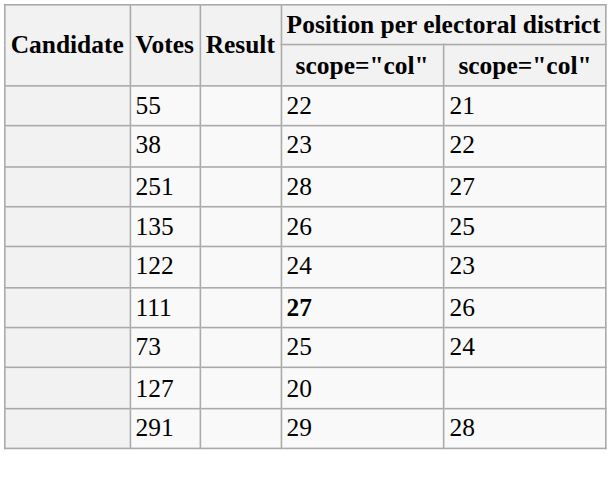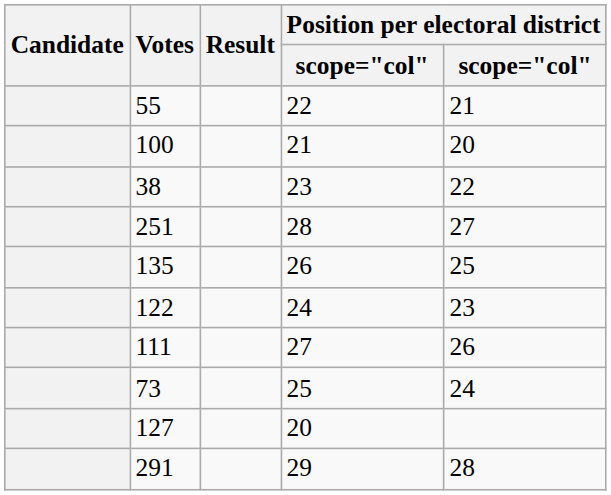+ row: (155, 145)
(299, 307) bold -> (299, 347) normal
